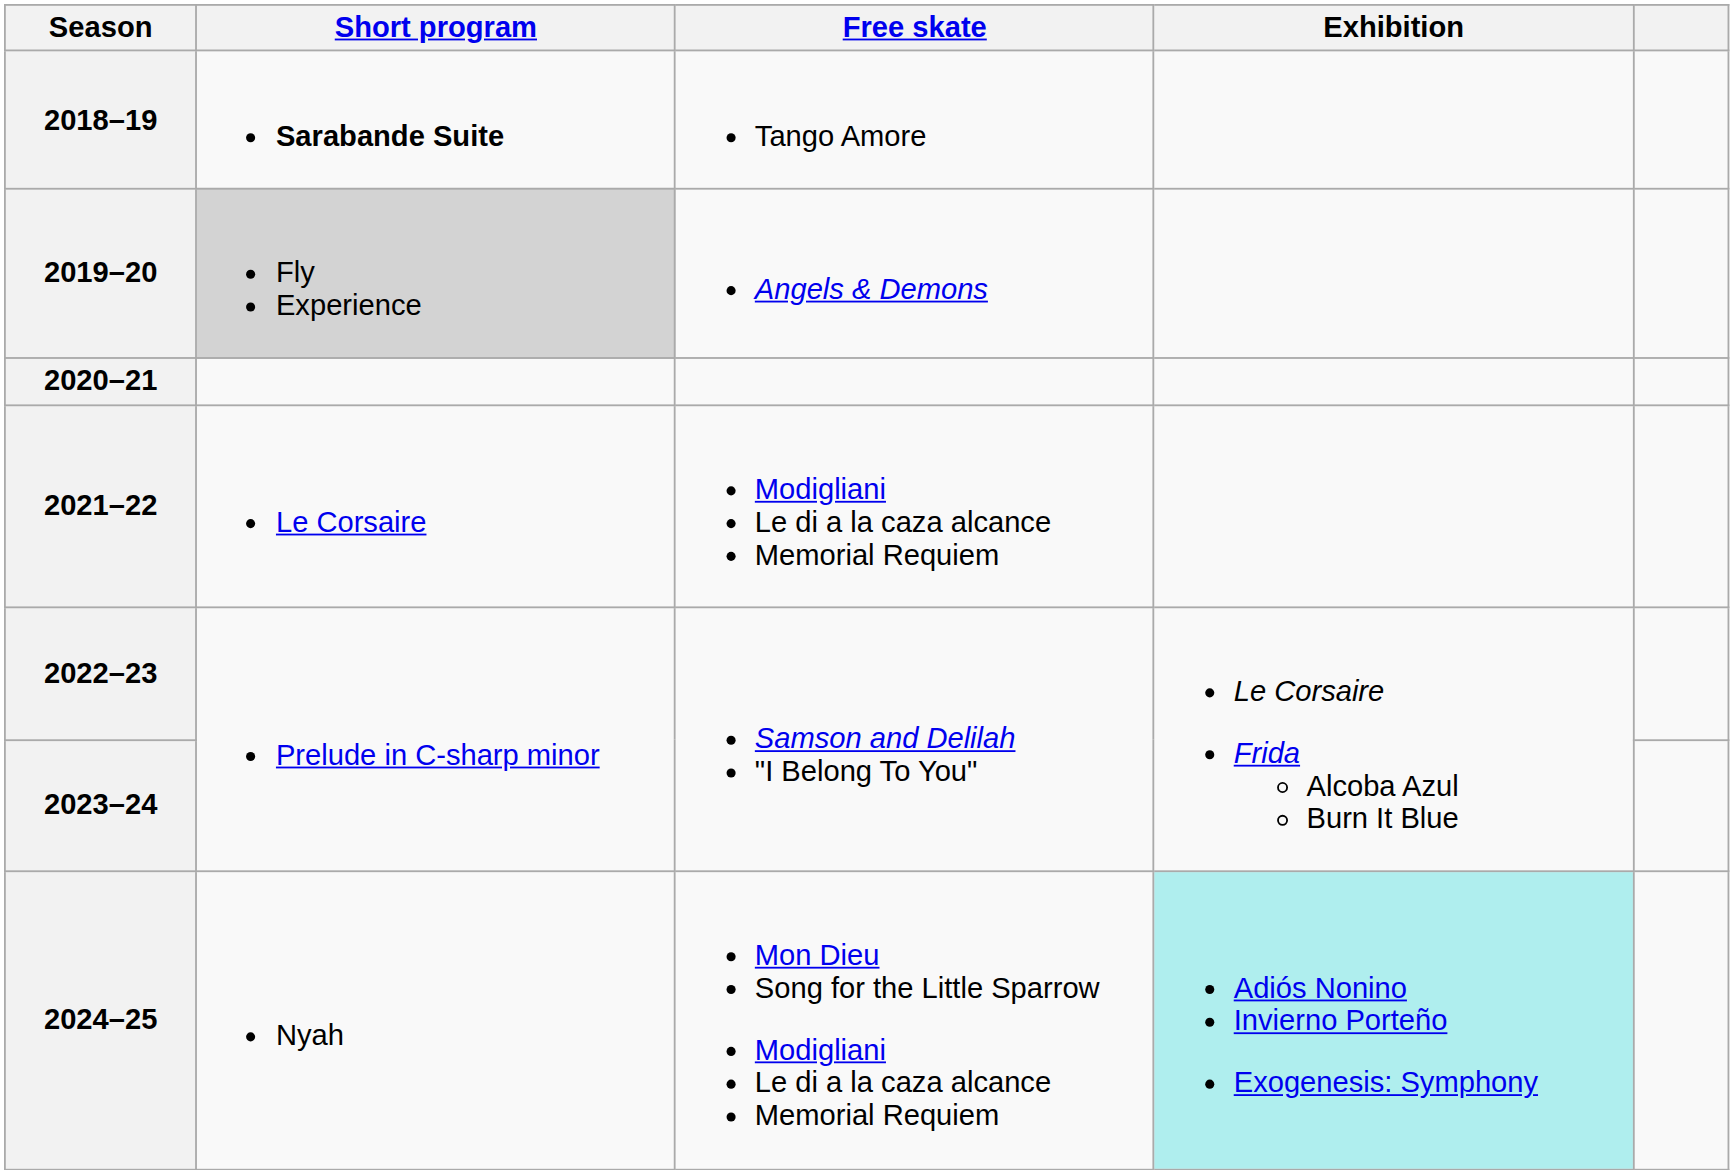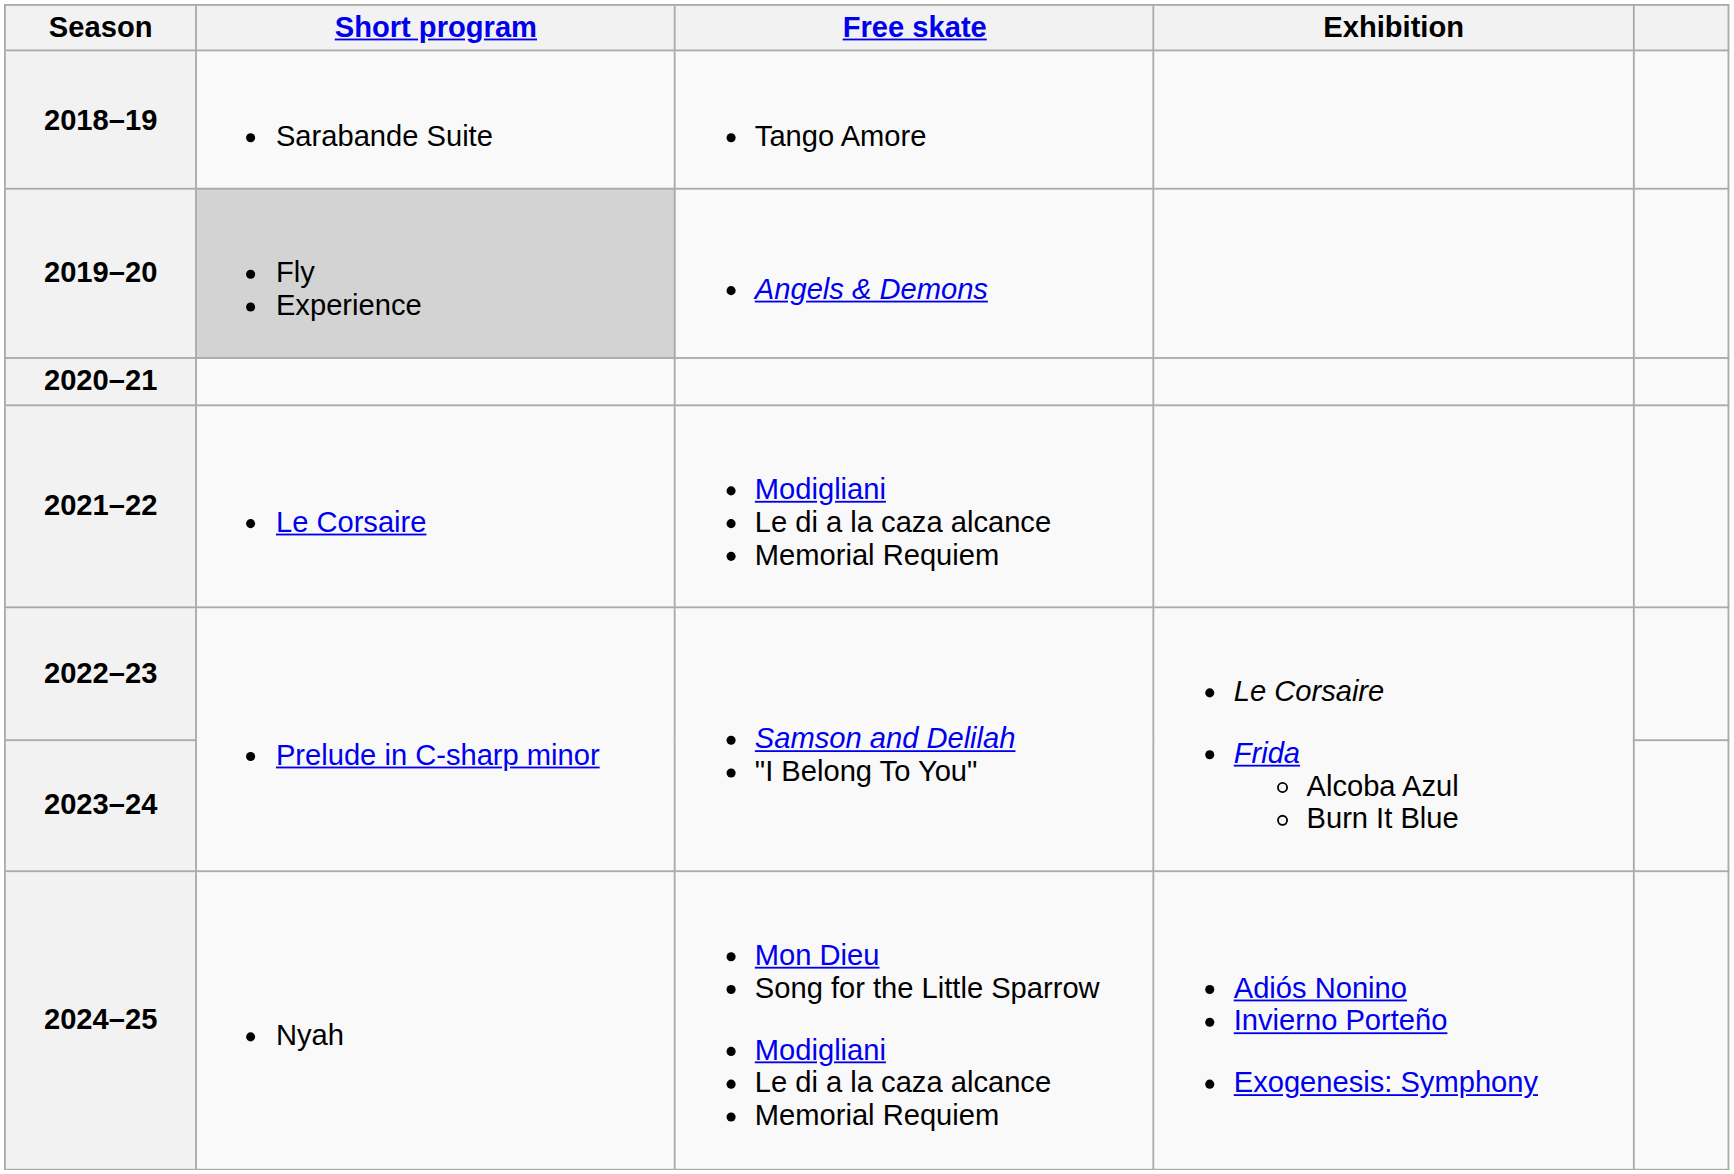(436, 136) bold -> (436, 136) normal
(1394, 1037) paleturquoise background -> (1394, 1037) no background
